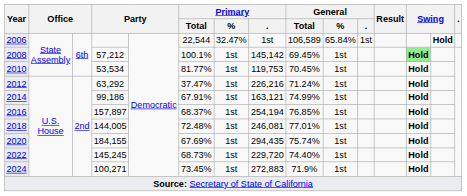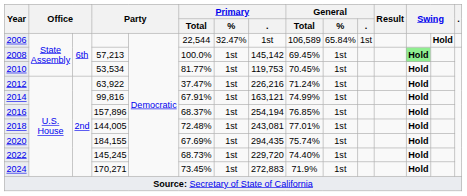(110, 55) 57,212 -> (110, 55) 57,213
(196, 55) 100.1% -> (196, 55) 100.0%
(110, 84) 63,292 -> (110, 84) 63,922
(110, 98) 99,186 -> (110, 98) 99,816
(110, 112) 157,897 -> (110, 112) 157,896
(267, 127) 246,081 -> (267, 127) 243,081
(110, 170) 100,271 -> (110, 170) 170,271
